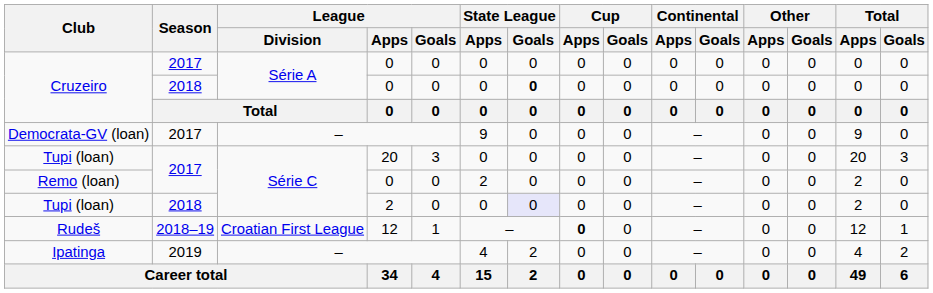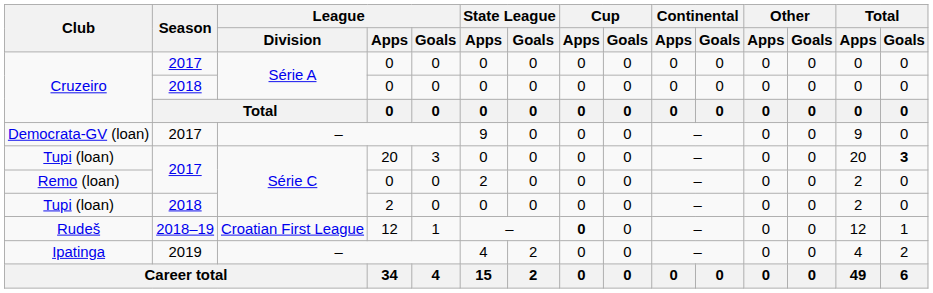(533, 87) bold -> (533, 87) normal
(904, 157) normal -> (904, 157) bold
(533, 205) lavender background -> (533, 205) no background
